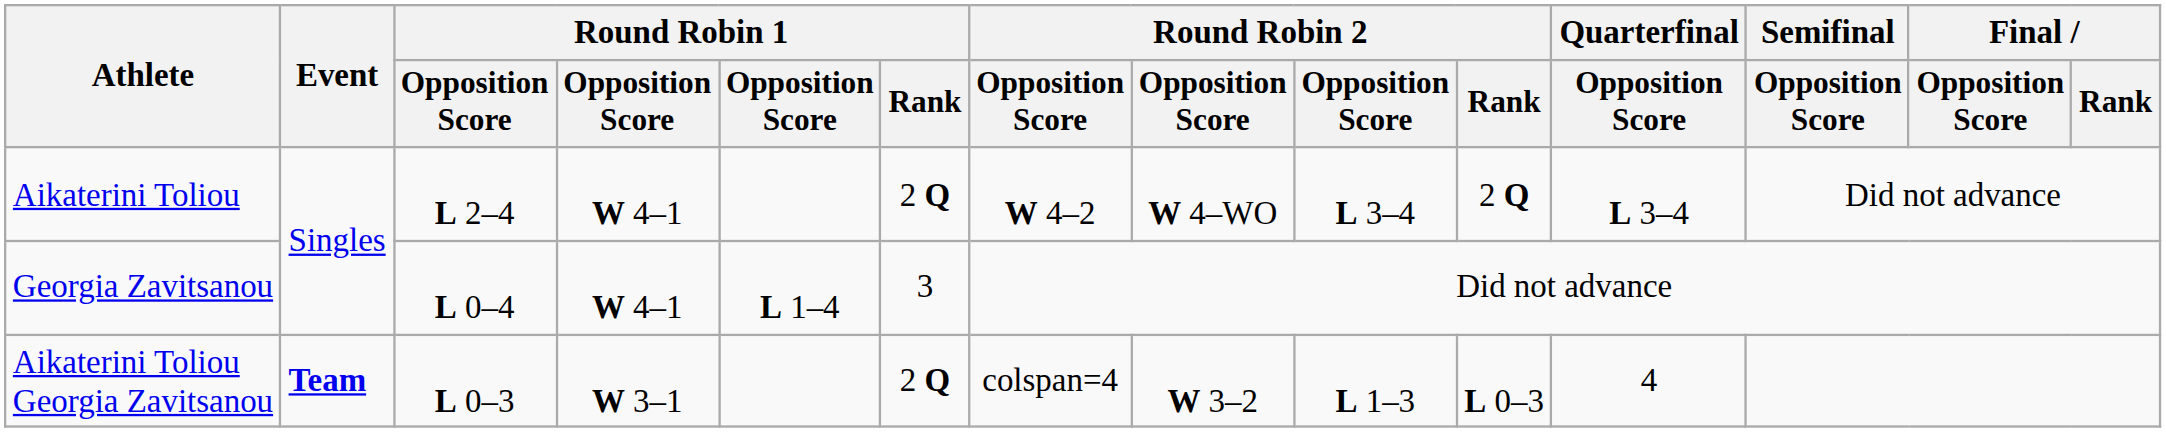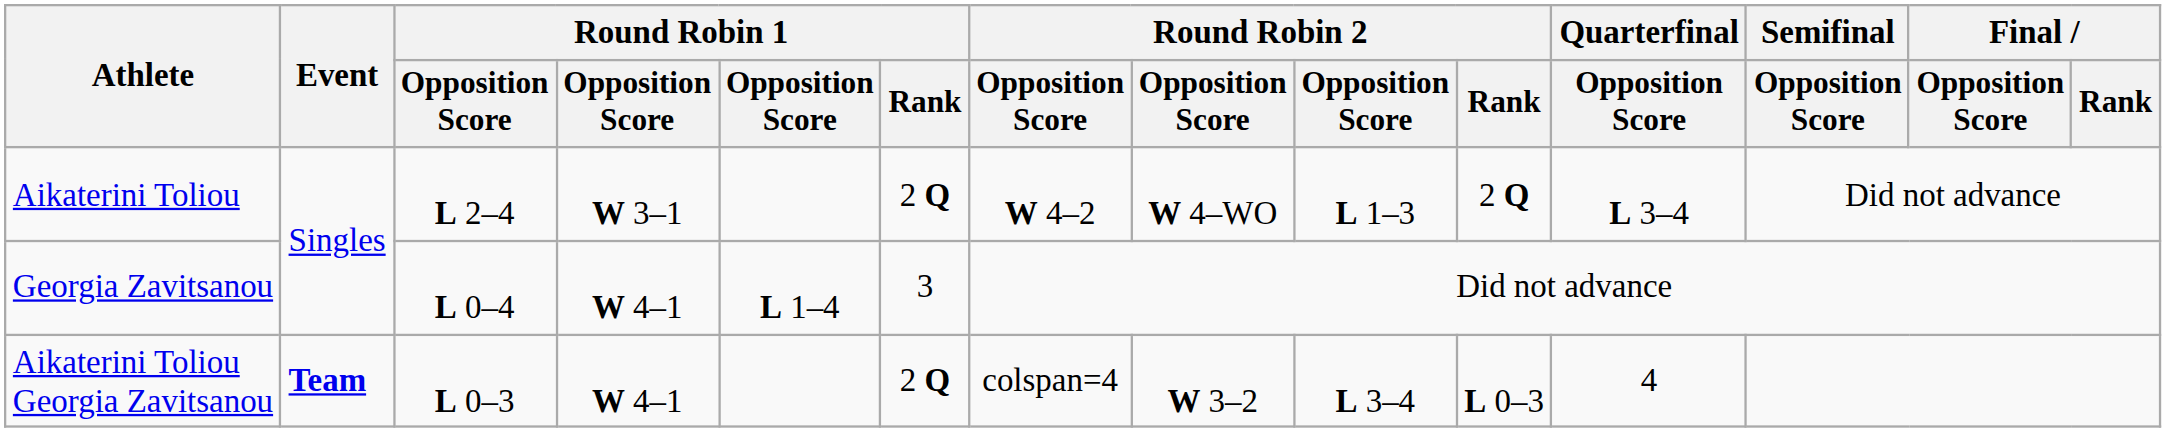(637, 213) W 4–1 -> (637, 213) W 3–1
(1375, 213) L 3–4 -> (1375, 213) L 1–3
(637, 400) W 3–1 -> (637, 400) W 4–1
(1375, 400) L 1–3 -> (1375, 400) L 3–4
